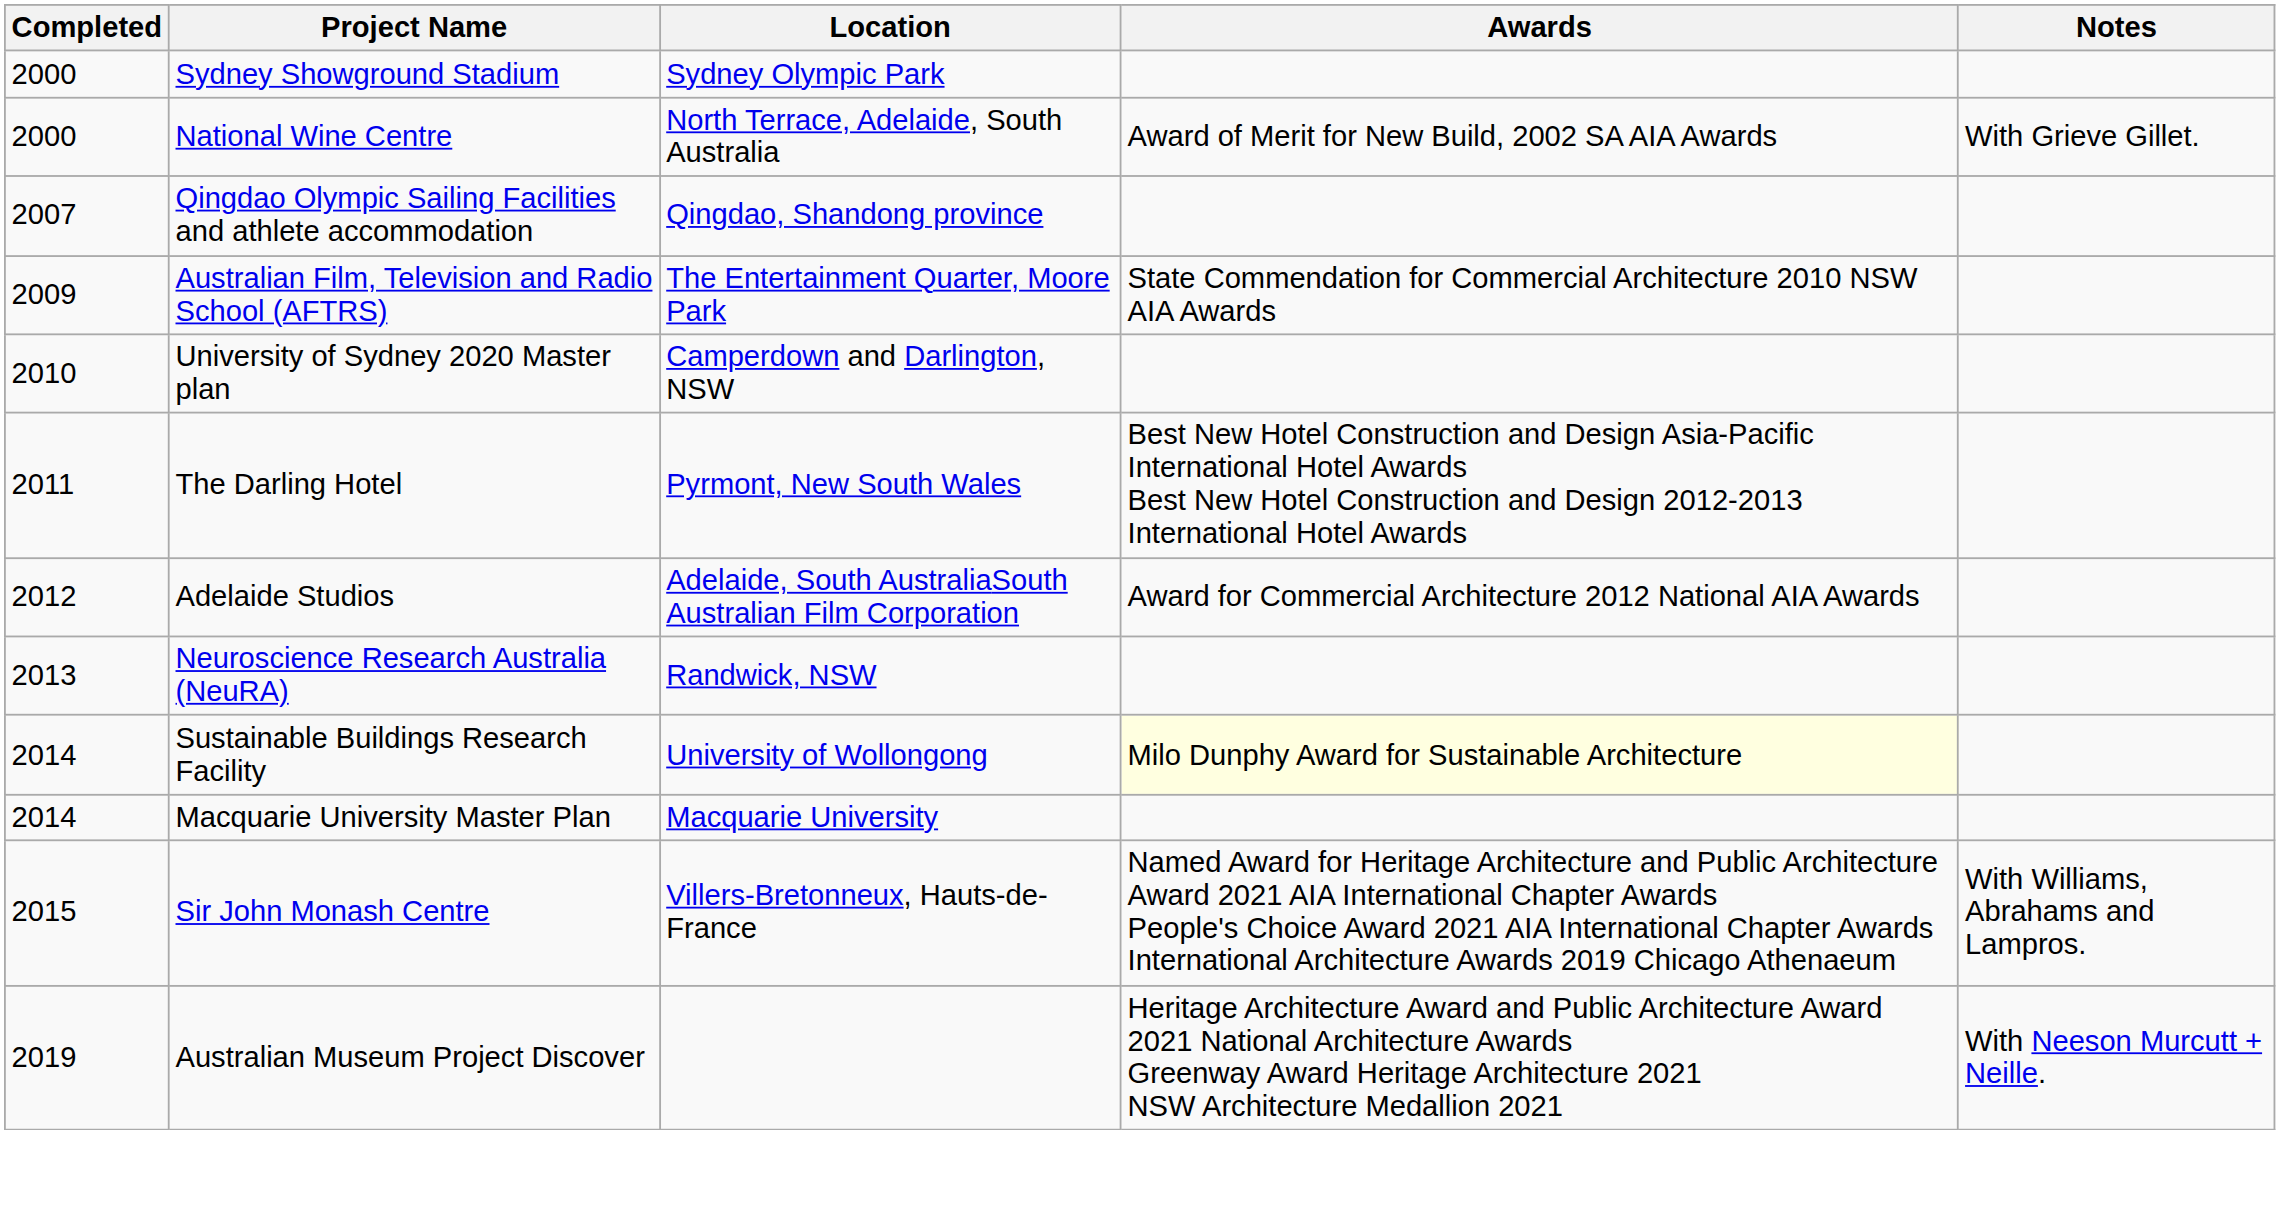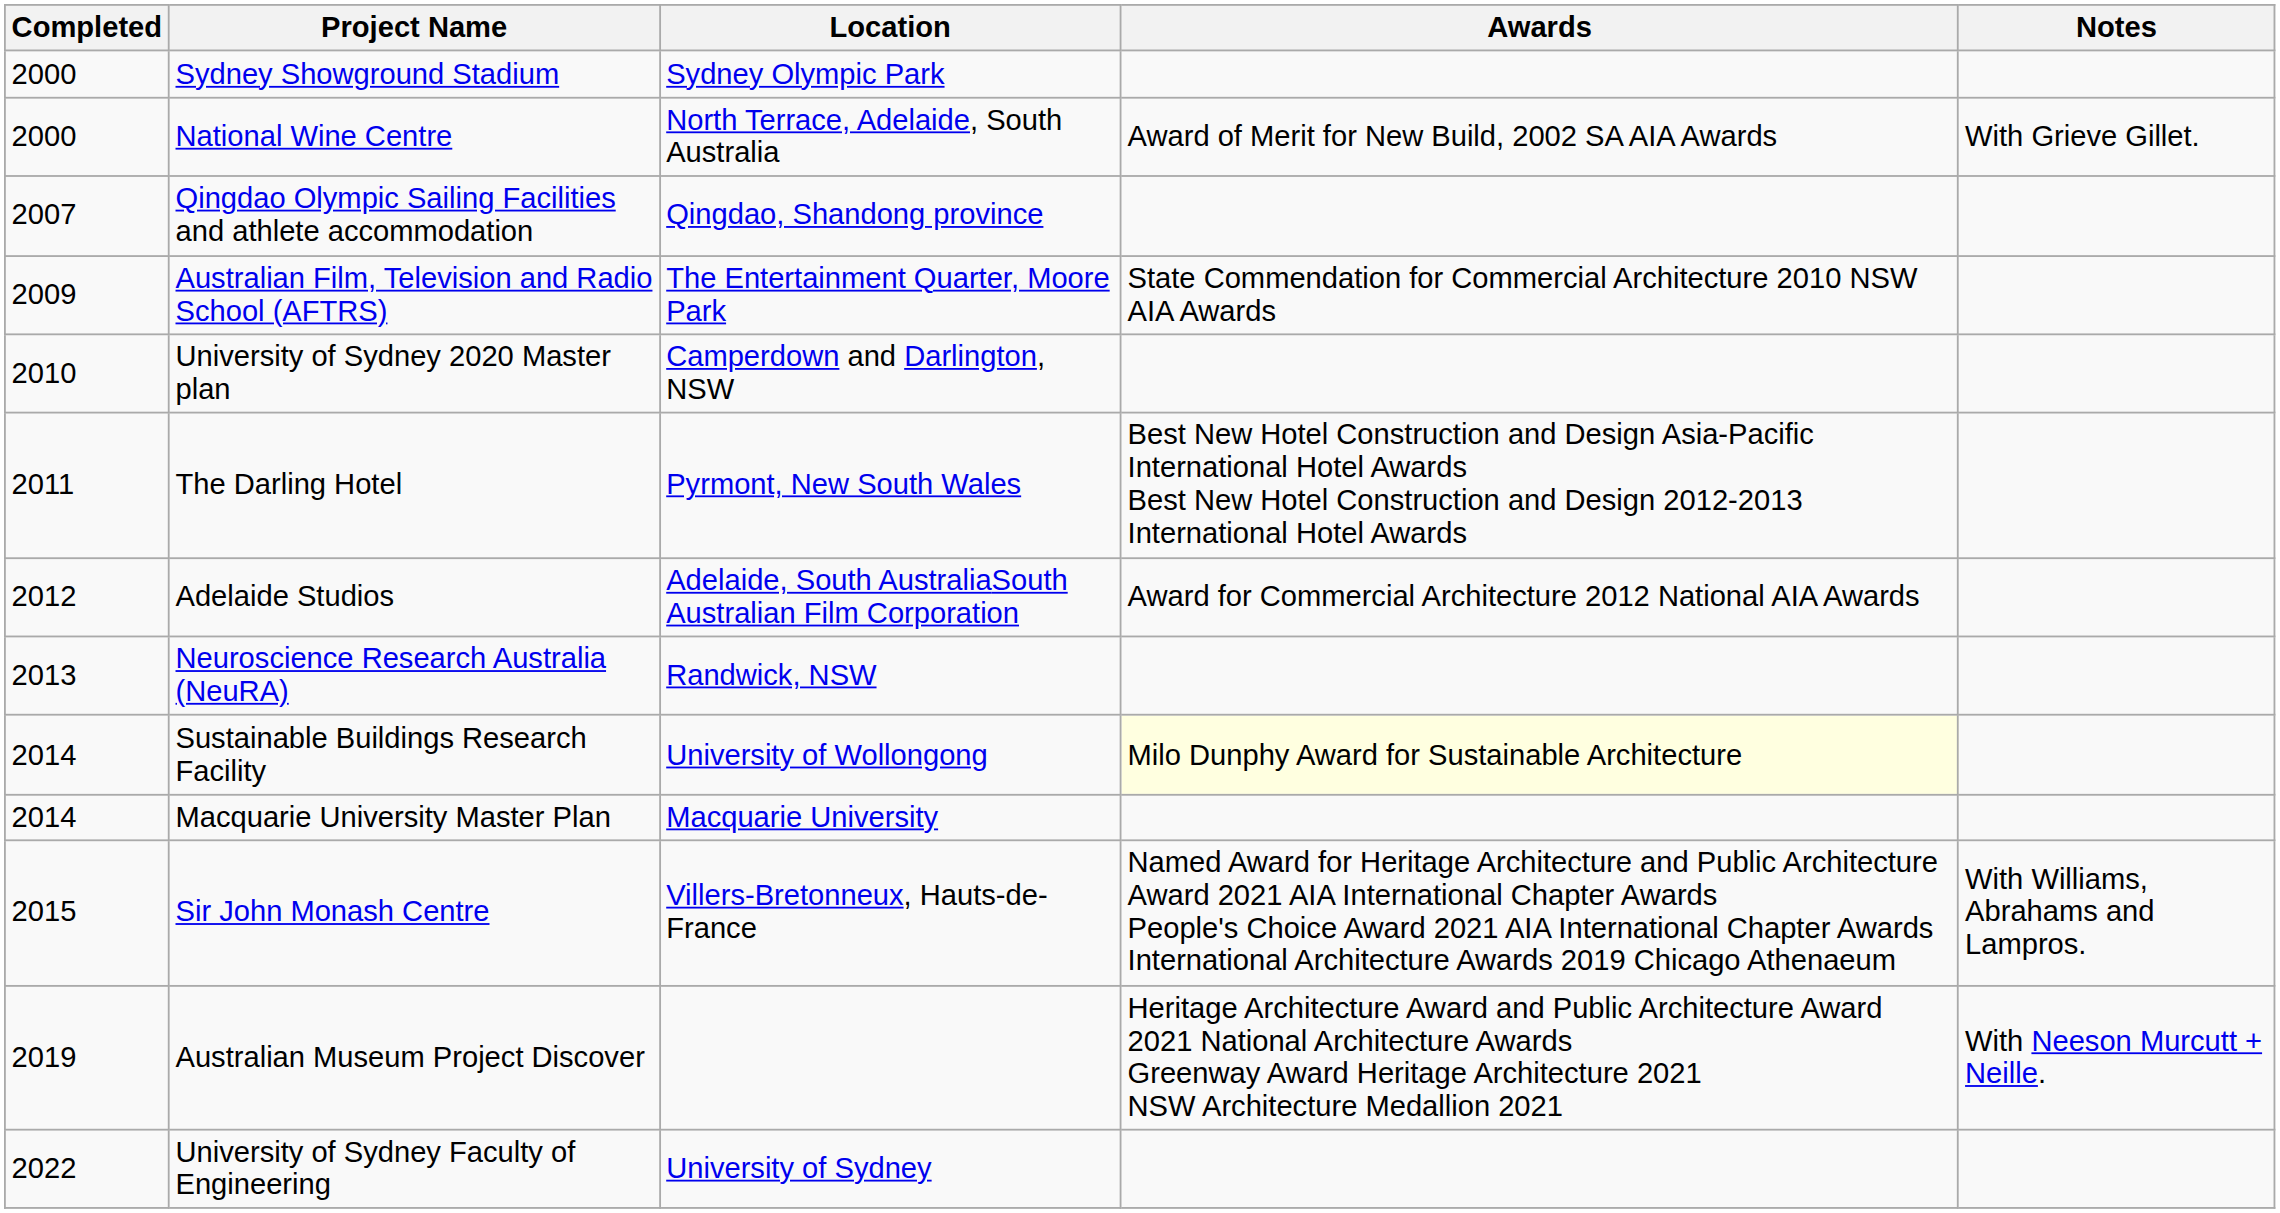+ row: (375, 1168)
